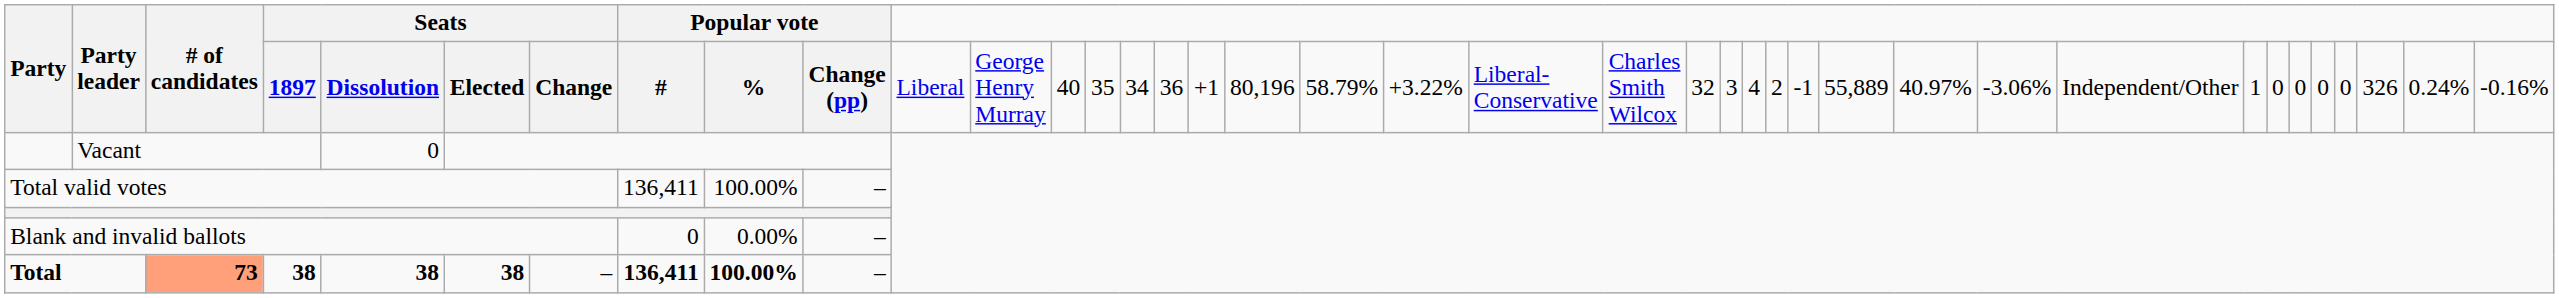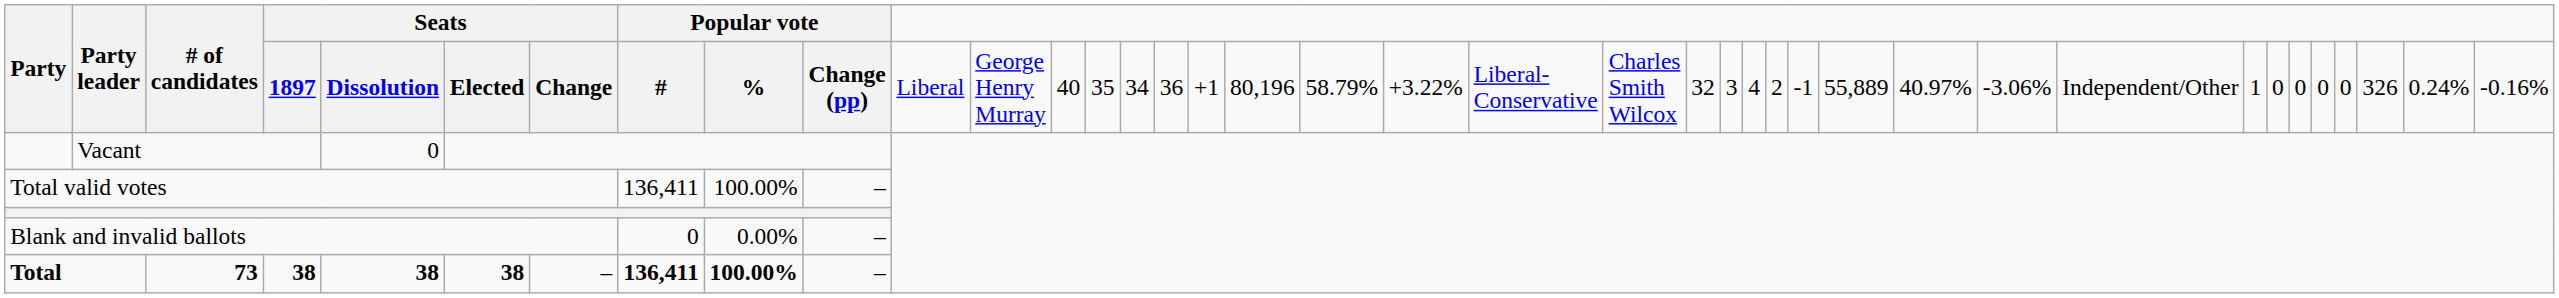(246, 273) lightsalmon background -> (246, 273) no background
